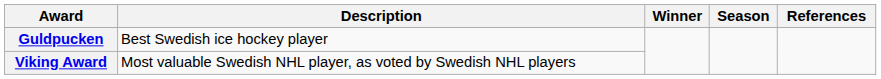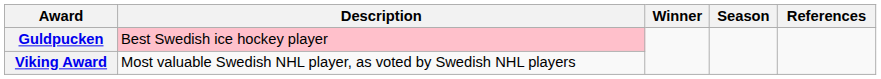(224, 39) no background -> (224, 39) pink background
